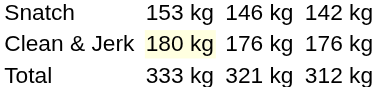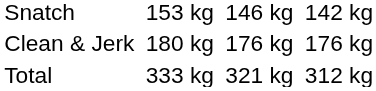(180, 44) lightyellow background -> (180, 44) no background
